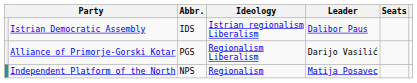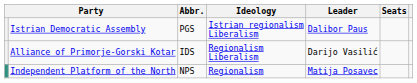(187, 29) IDS -> (187, 29) PGS
(187, 53) PGS -> (187, 53) IDS
